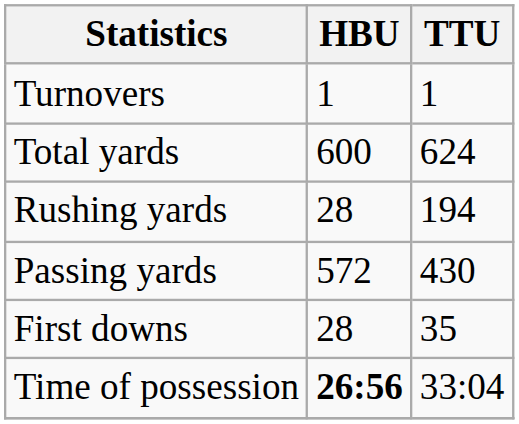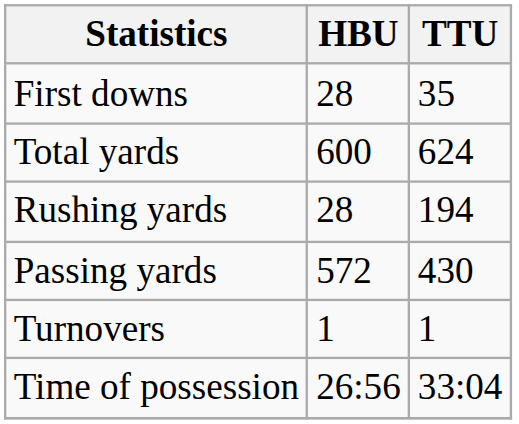rows swapped: (101, 328) <-> (89, 92)
(359, 387) bold -> (358, 387) normal
